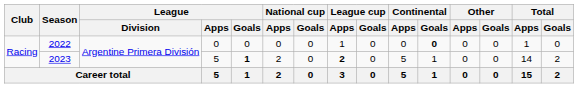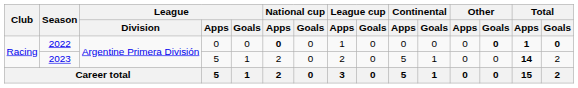(278, 43) normal -> (278, 43) bold
(434, 43) bold -> (434, 43) normal
(496, 43) normal -> (496, 43) bold
(526, 43) normal -> (526, 43) bold
(557, 43) normal -> (557, 43) bold
(247, 59) bold -> (247, 59) normal
(342, 59) bold -> (342, 59) normal
(526, 59) normal -> (526, 59) bold
